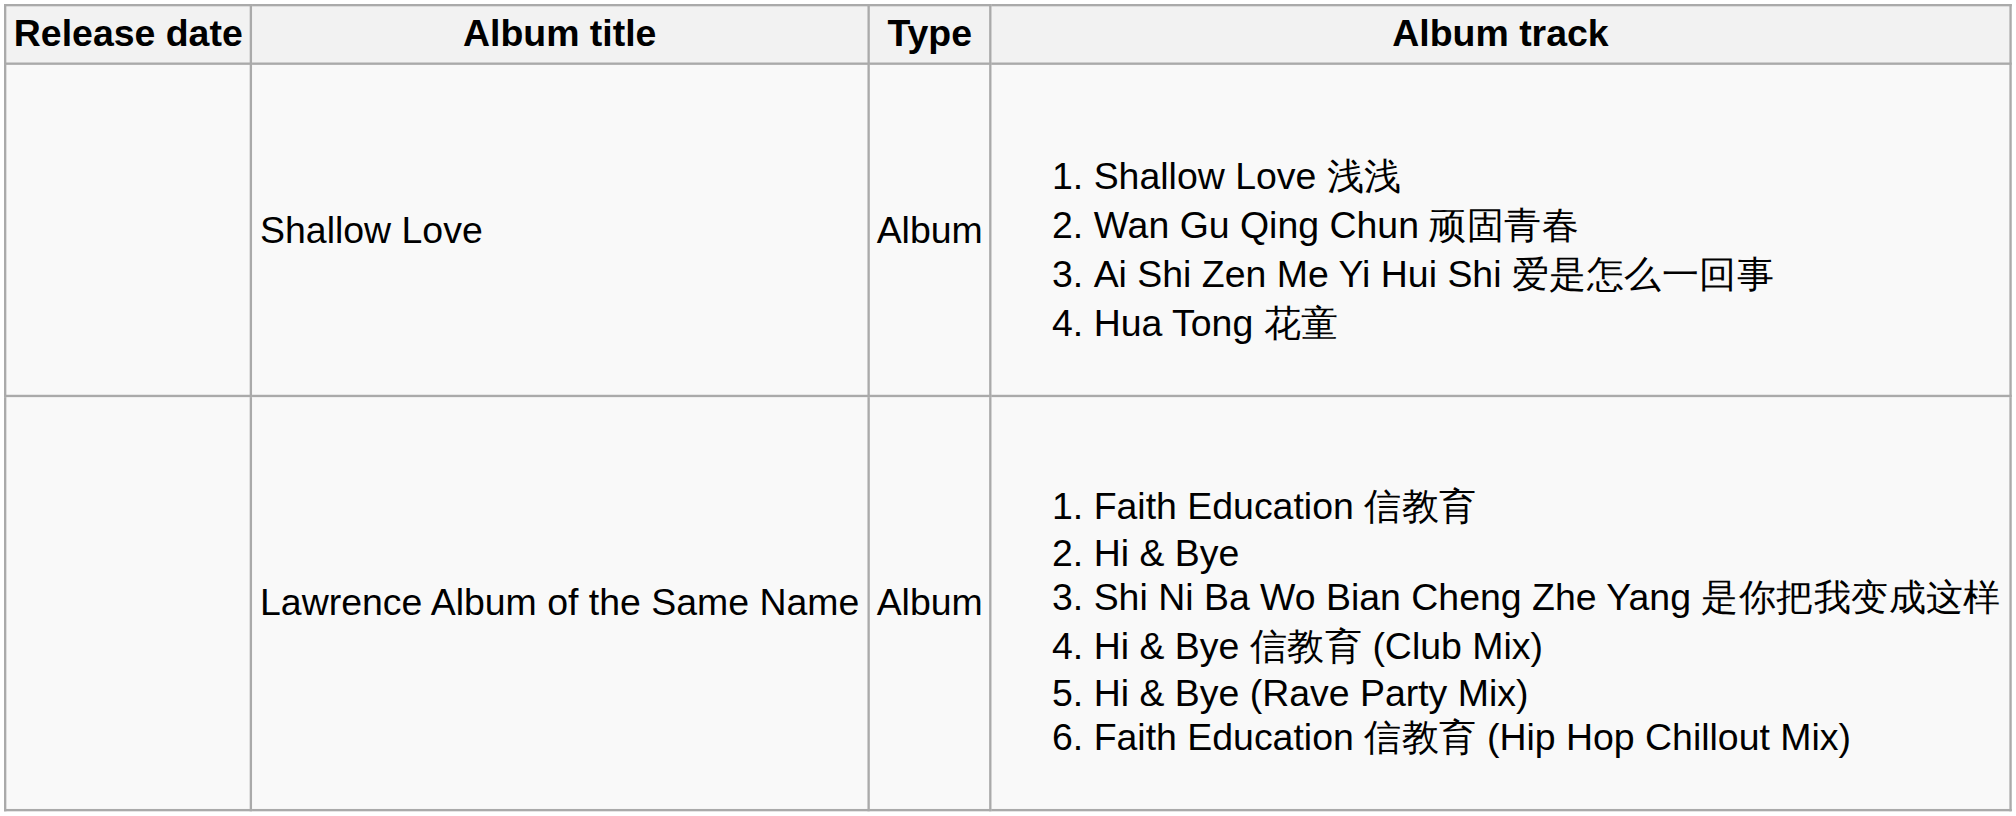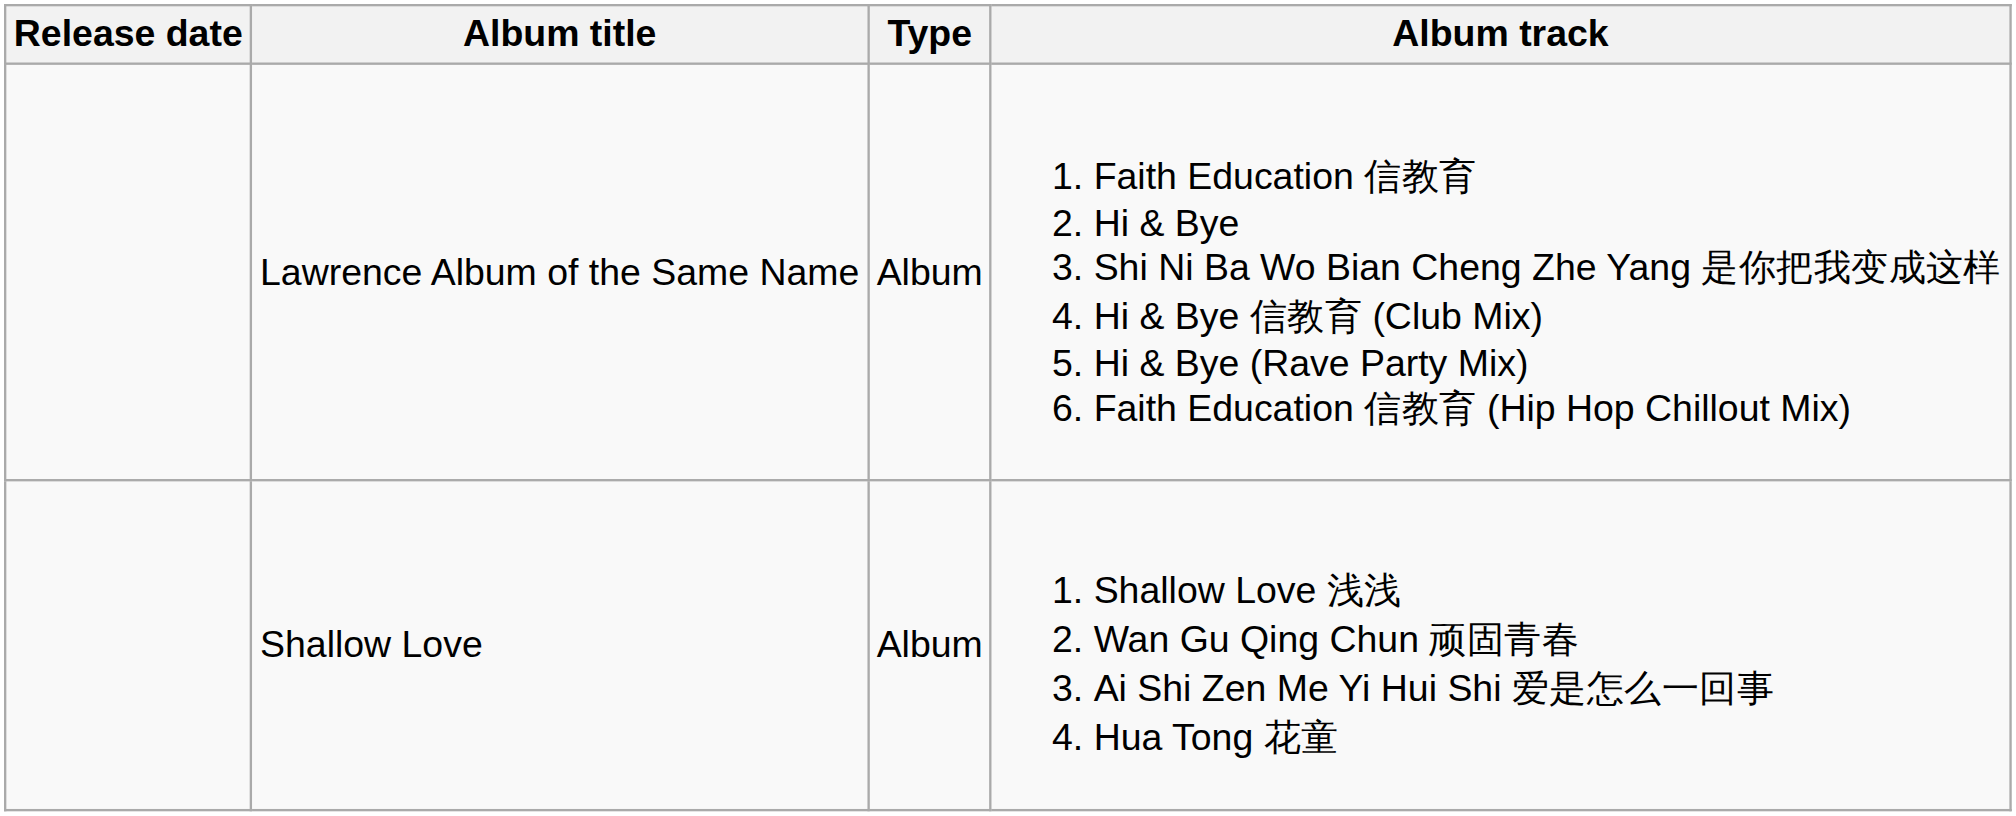rows swapped: (371, 229) <-> (560, 602)
